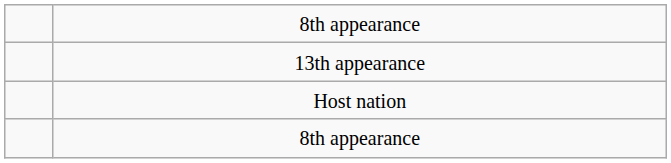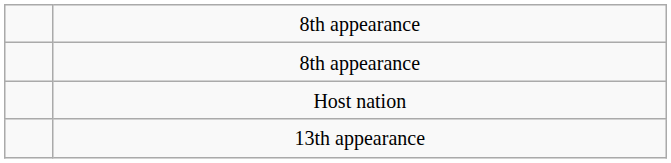(360, 63) 13th appearance -> (360, 63) 8th appearance
(360, 139) 8th appearance -> (360, 139) 13th appearance
